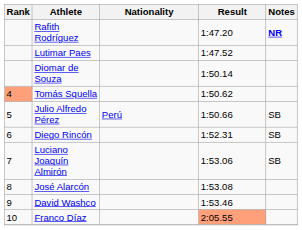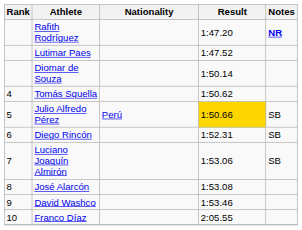(9, 94) lightsalmon background -> (9, 94) no background
(217, 115) no background -> (217, 115) gold background
(217, 217) lightsalmon background -> (217, 217) no background
